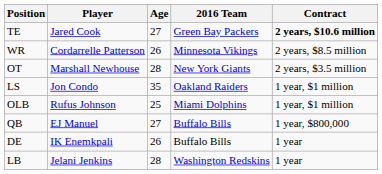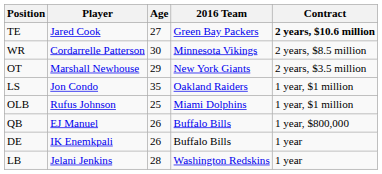(156, 50) 26 -> (156, 50) 30
(156, 68) 28 -> (156, 68) 29
(156, 123) 27 -> (156, 123) 26
